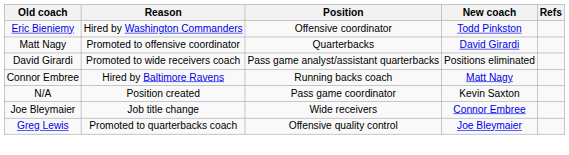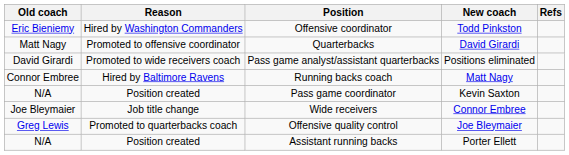+ row: (343, 142)
